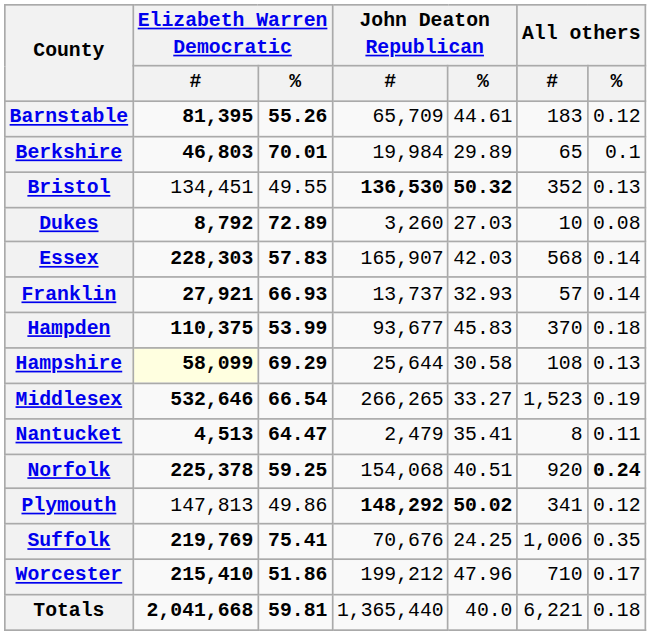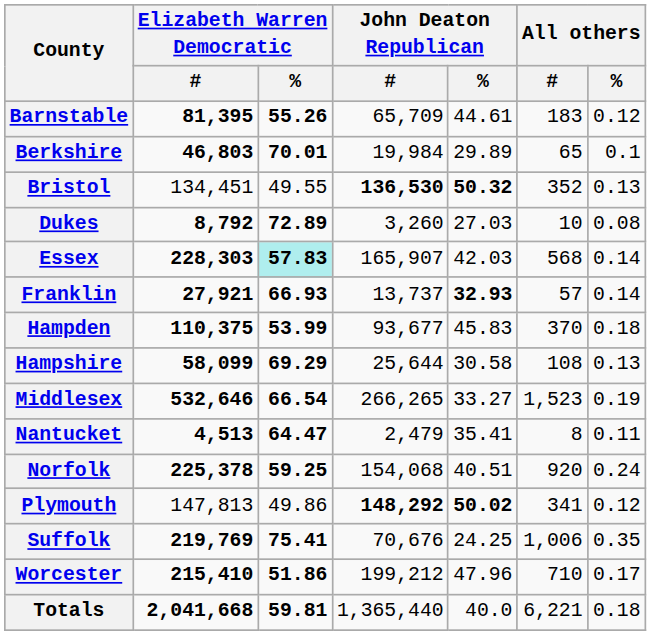(298, 258) no background -> (298, 258) paleturquoise background
(483, 294) normal -> (483, 294) bold
(218, 364) lightyellow background -> (218, 364) no background
(617, 470) bold -> (617, 470) normal
